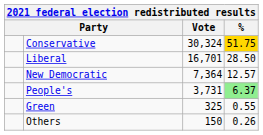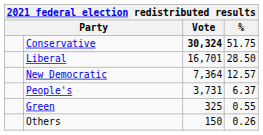(205, 44) normal -> (205, 44) bold
(241, 44) gold background -> (241, 44) no background
(244, 91) lightgreen background -> (244, 91) no background
